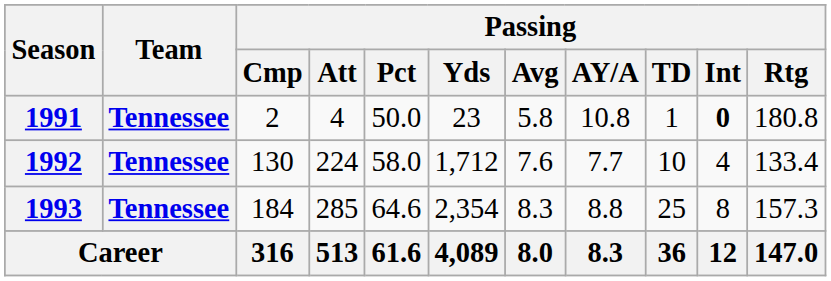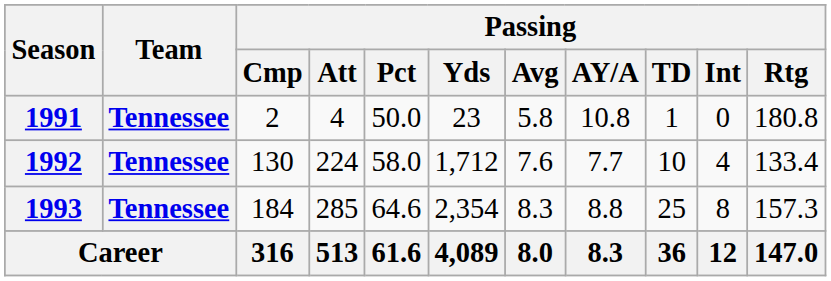(723, 117) bold -> (723, 117) normal
